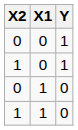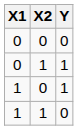columns swapped: (43, 16) <-> (17, 16)
(64, 40) 1 -> (64, 40) 0
(64, 88) 0 -> (64, 88) 1
